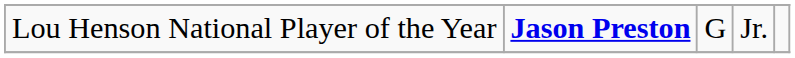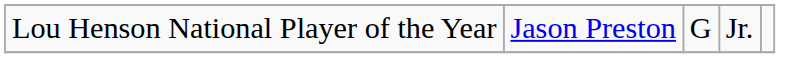(600, 28) bold -> (593, 28) normal
